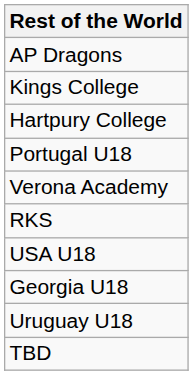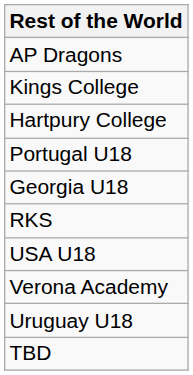(89, 187) Verona Academy -> (69, 187) Georgia U18
(69, 287) Georgia U18 -> (89, 287) Verona Academy
